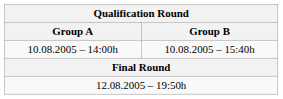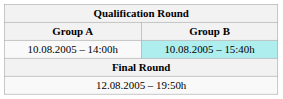(210, 49) no background -> (210, 49) paleturquoise background
